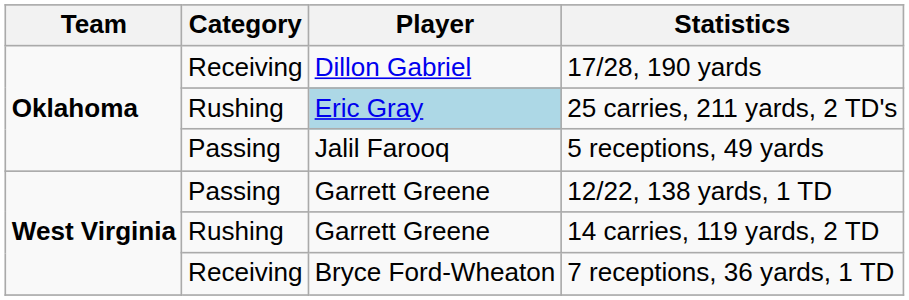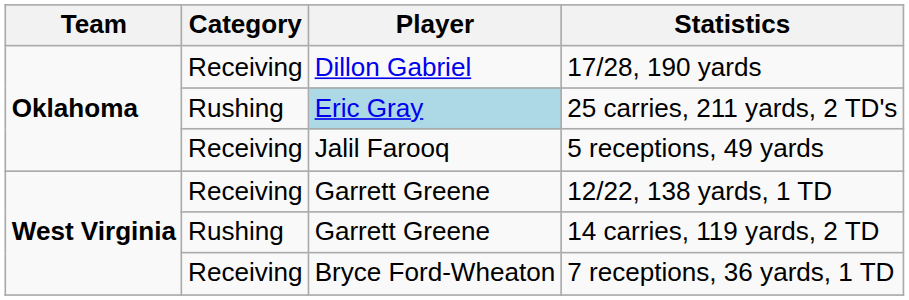(234, 149) Passing -> (245, 149) Receiving
(234, 190) Passing -> (245, 190) Receiving
